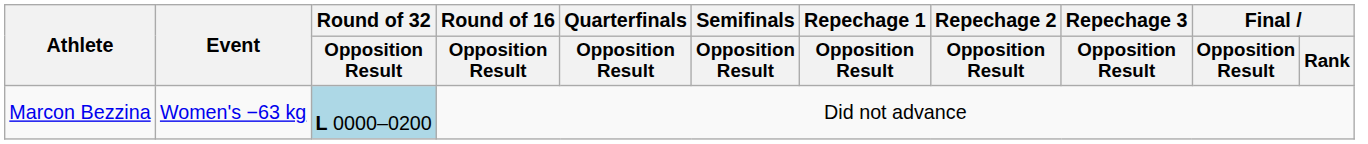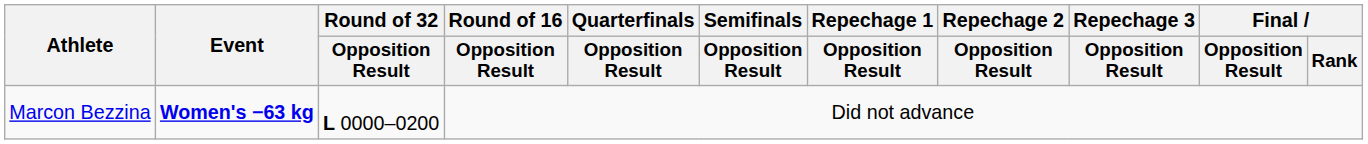(233, 113) normal -> (237, 113) bold
(374, 124) lightblue background -> (381, 124) no background
